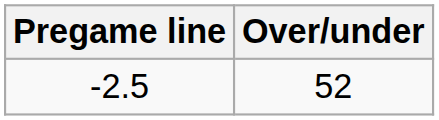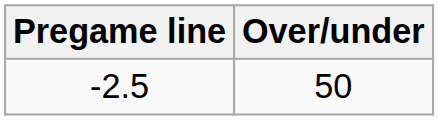(333, 86) 52 -> (333, 86) 50
